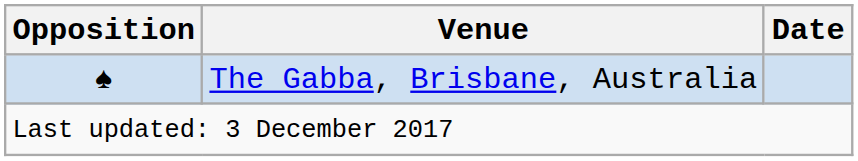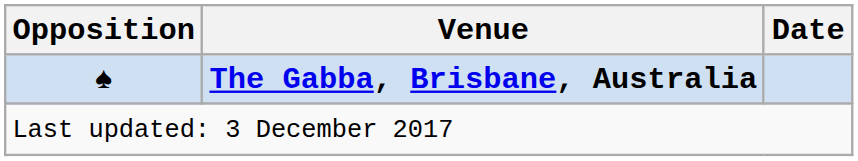(483, 80) normal -> (483, 80) bold
